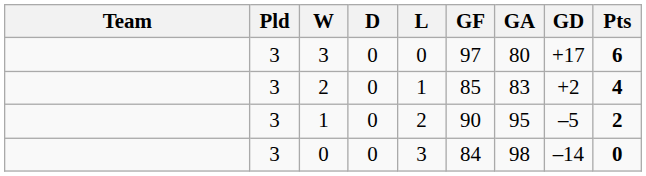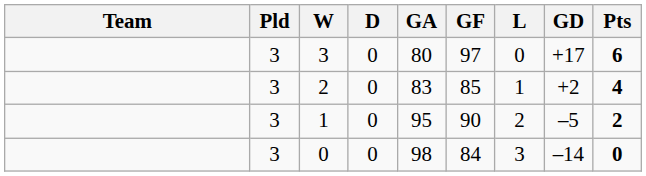columns swapped: (421, 21) <-> (519, 21)
